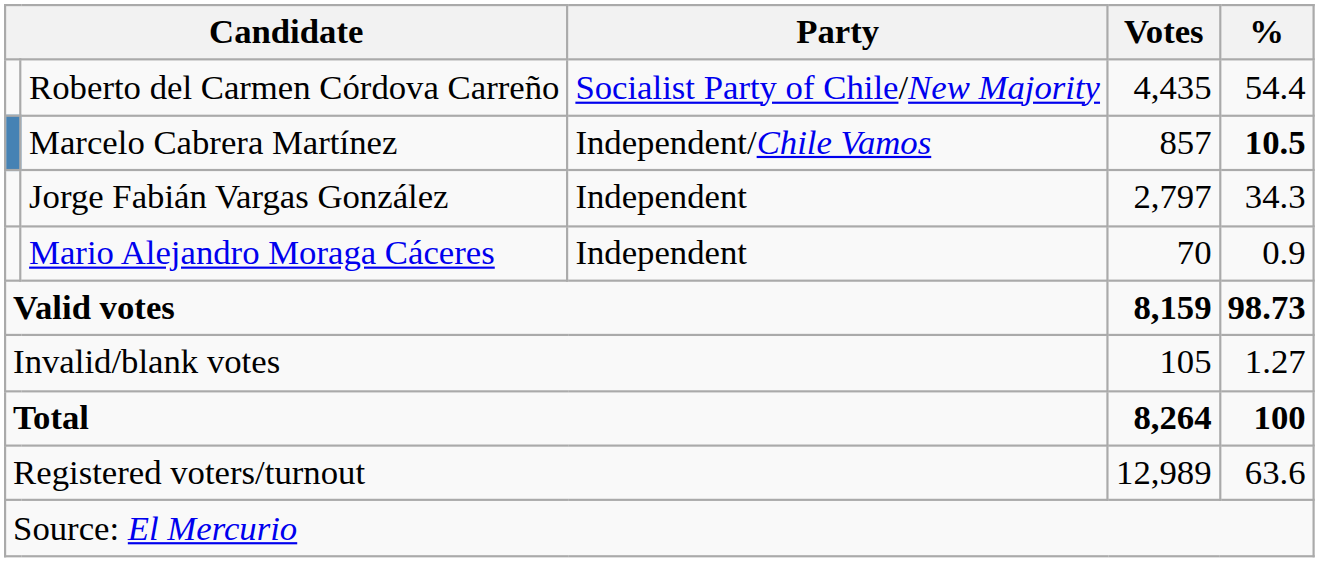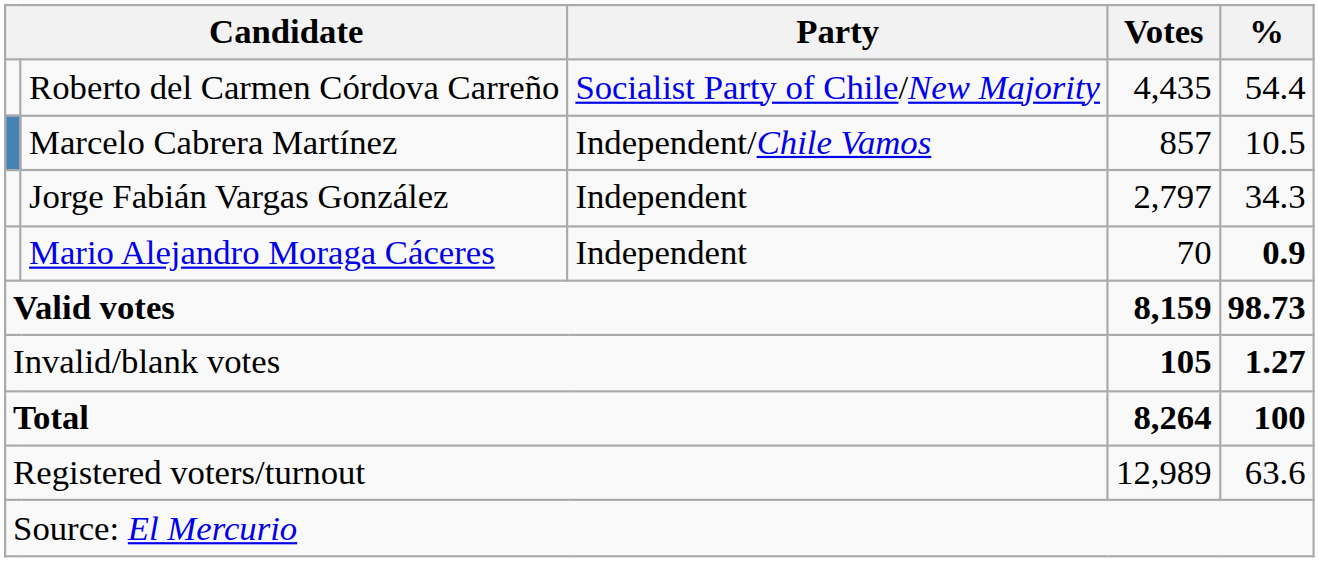(1275, 142) bold -> (1275, 142) normal
(1284, 252) normal -> (1284, 252) bold
(1185, 362) normal -> (1185, 362) bold
(1275, 362) normal -> (1275, 362) bold
